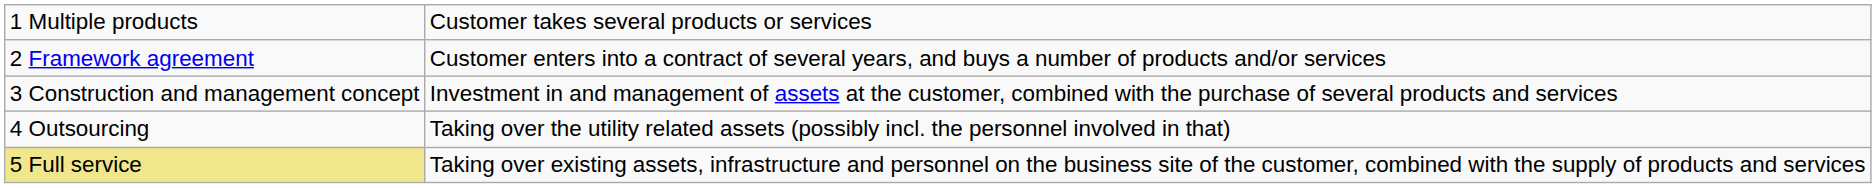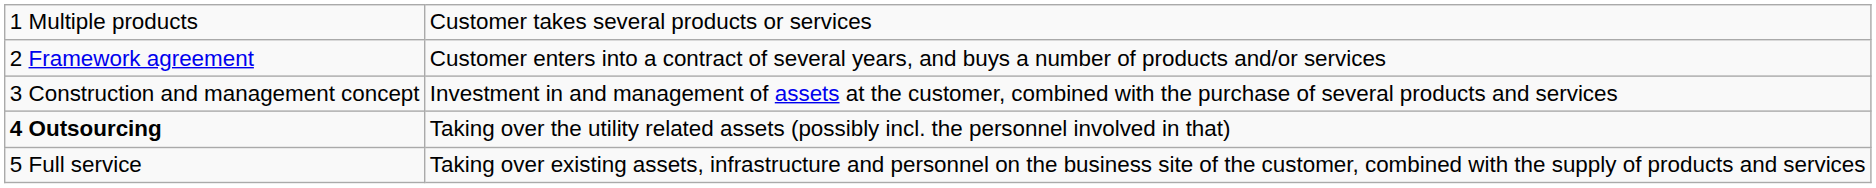(80, 128) normal -> (86, 128) bold
(76, 164) khaki background -> (76, 164) no background
